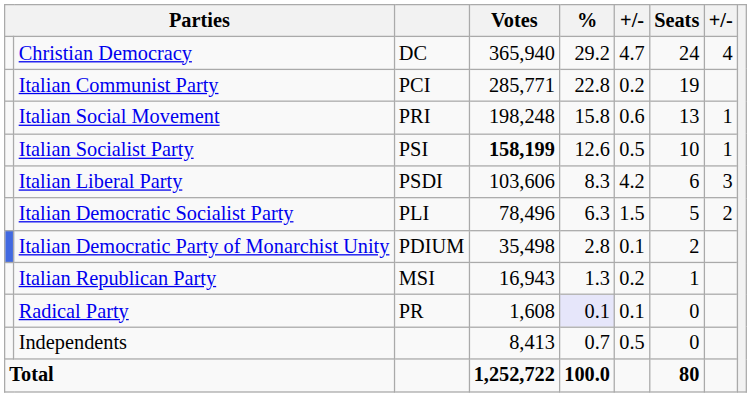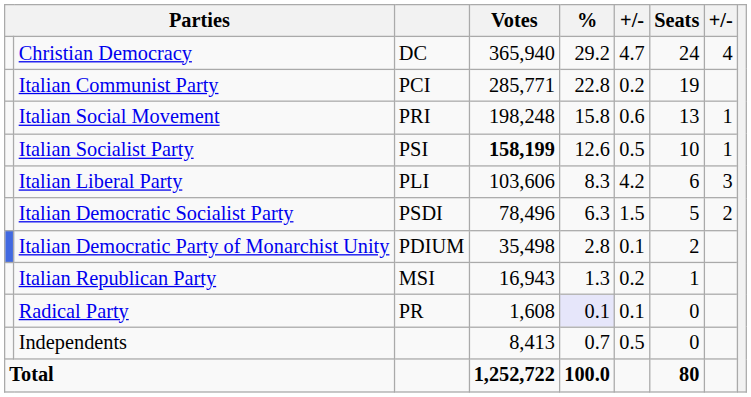(421, 181) PSDI -> (414, 181) PLI
(414, 213) PLI -> (421, 213) PSDI
